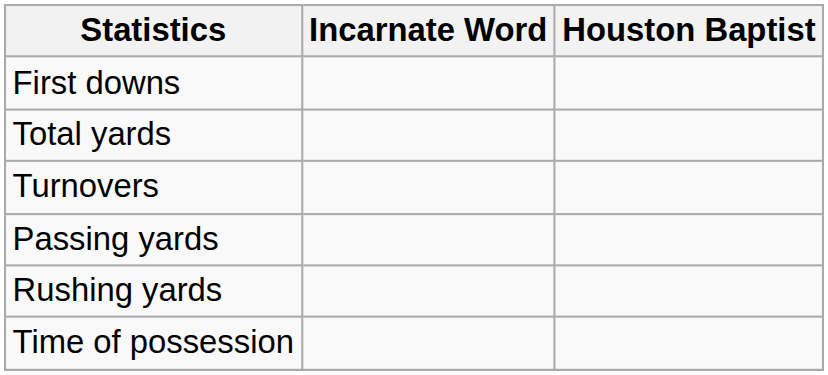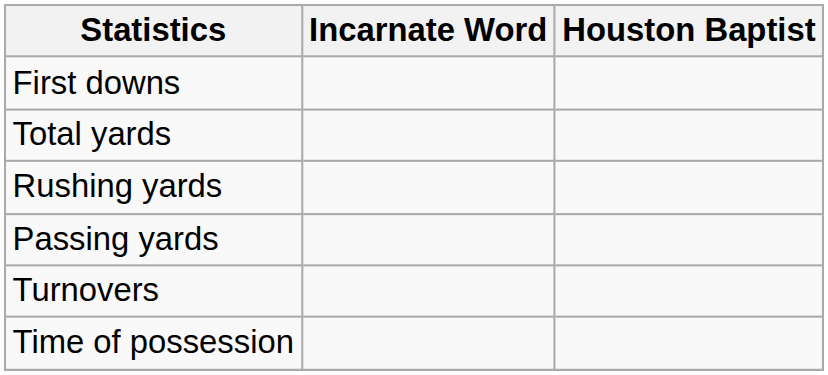rows swapped: (117, 290) <-> (86, 186)
